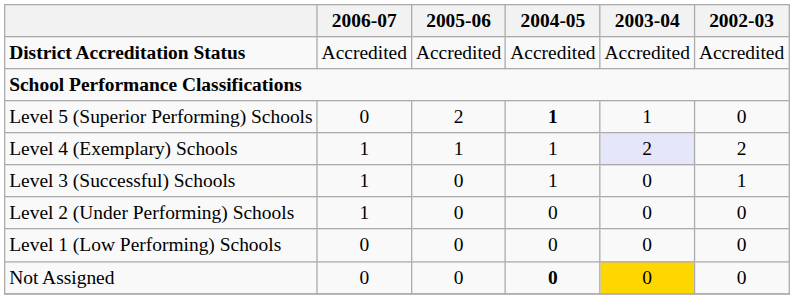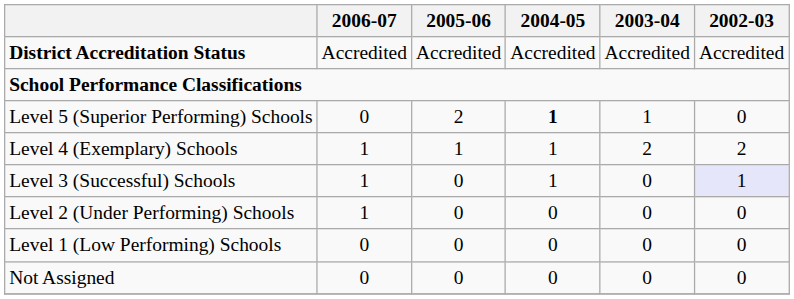(647, 149) lavender background -> (647, 149) no background
(742, 181) no background -> (742, 181) lavender background
(553, 277) bold -> (553, 277) normal
(647, 277) gold background -> (647, 277) no background
